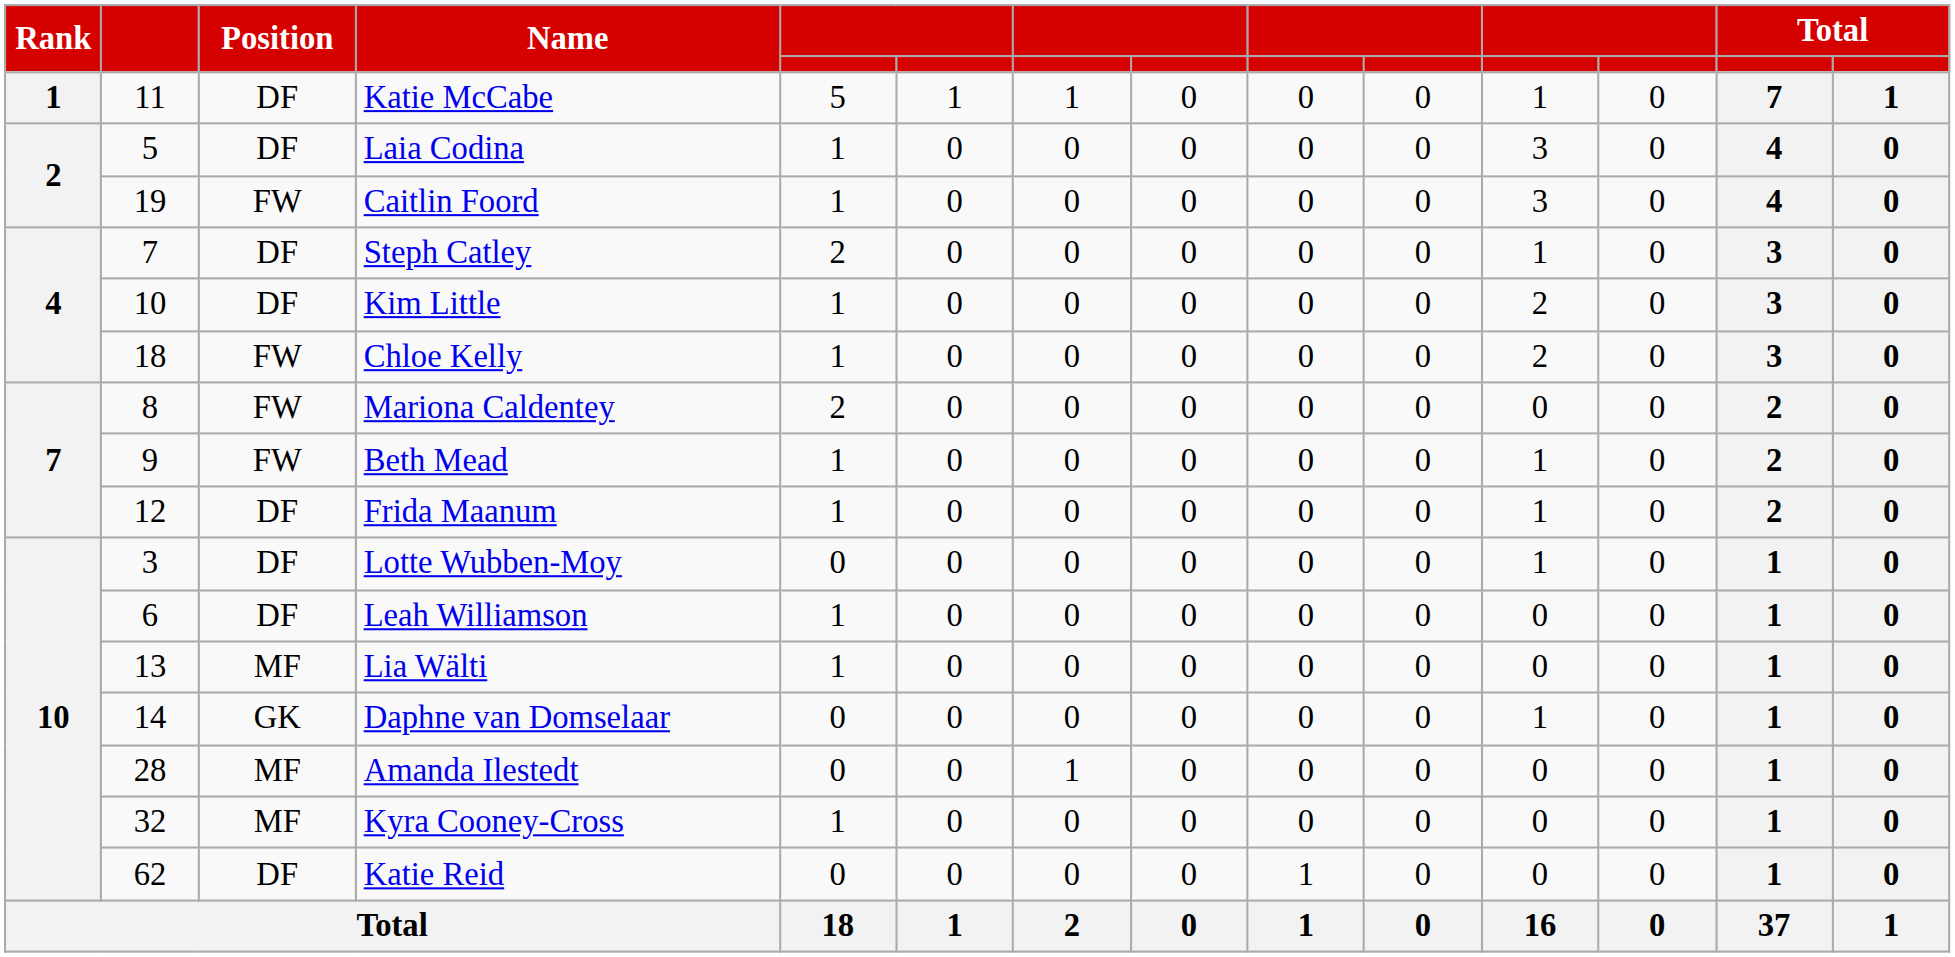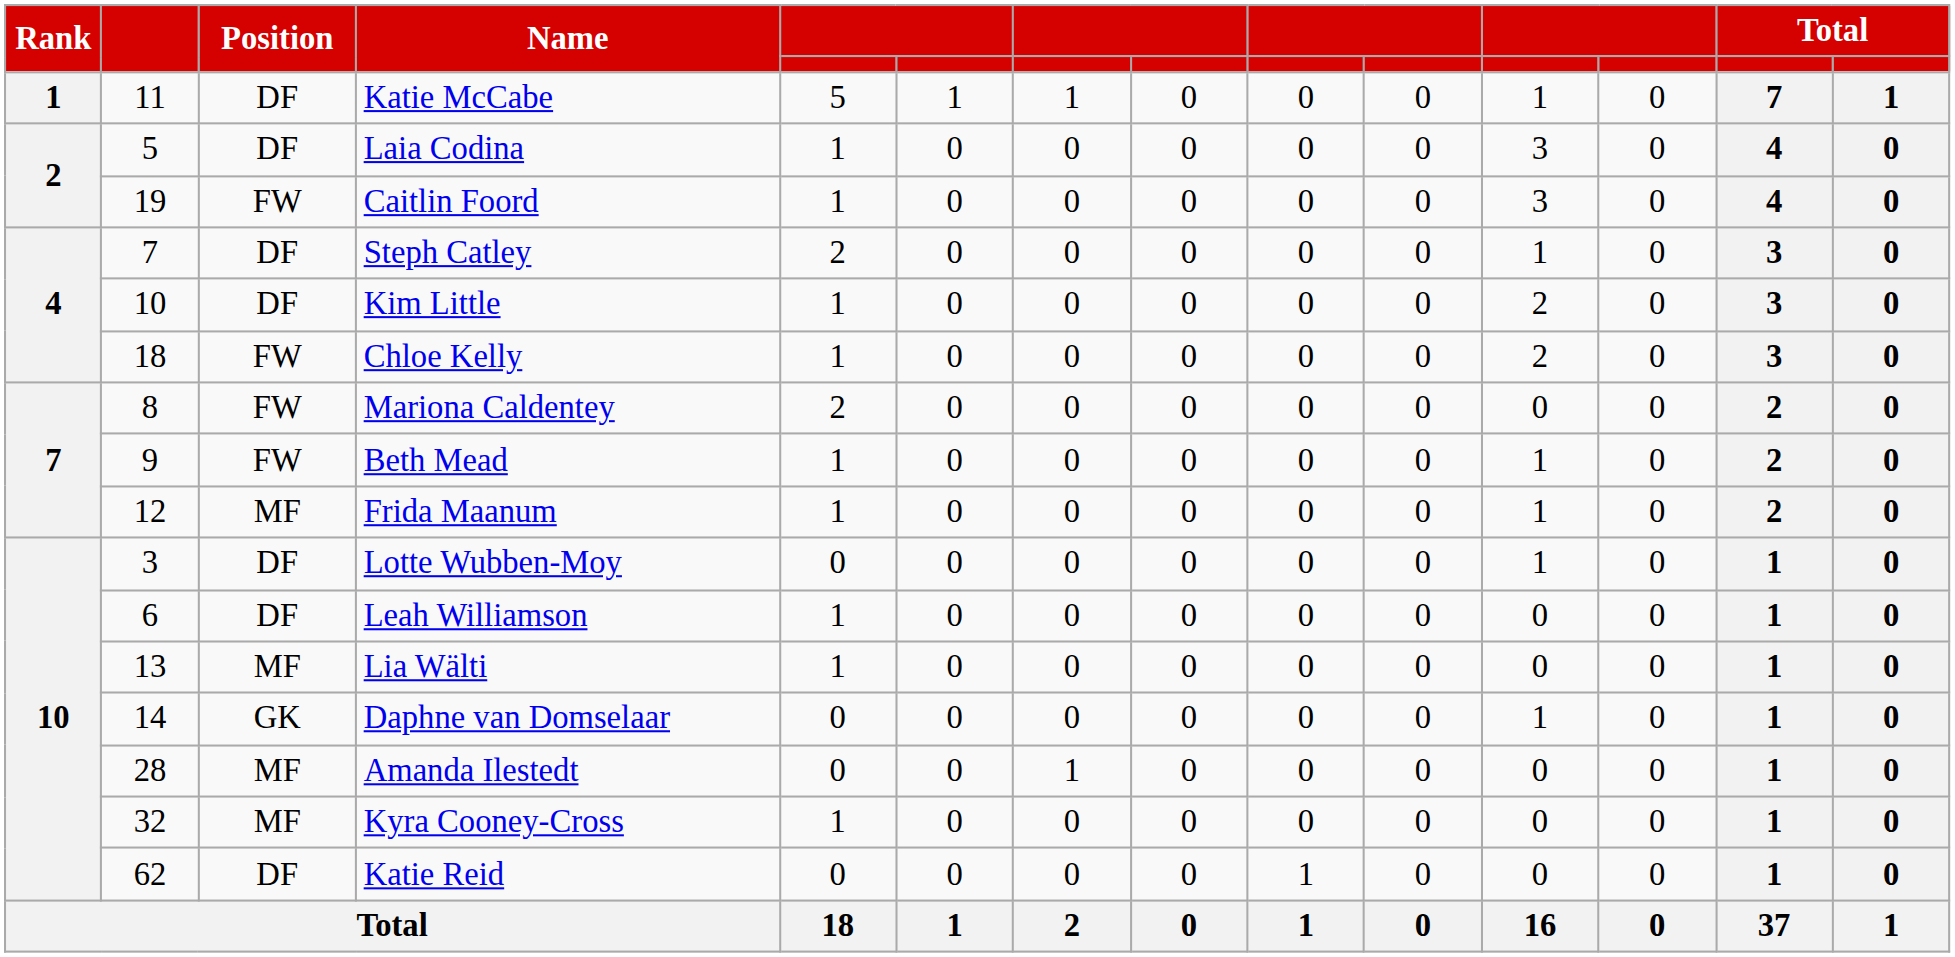(277, 511) DF -> (277, 511) MF
